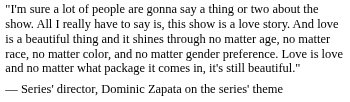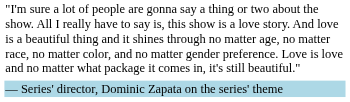(144, 88) no background -> (144, 88) lightblue background
